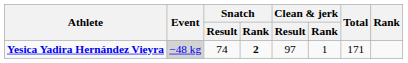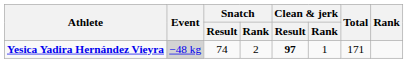(256, 49) bold -> (256, 49) normal
(290, 49) normal -> (290, 49) bold
